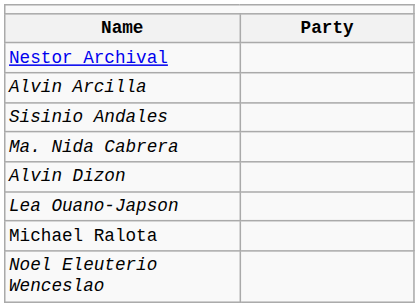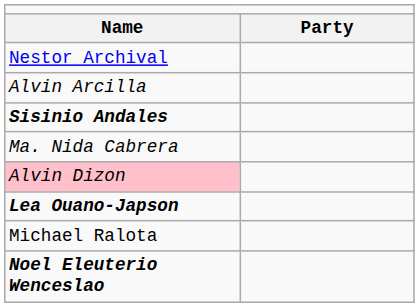(88, 117) normal -> (88, 117) bold
(67, 176) no background -> (67, 176) pink background
(94, 206) normal -> (94, 206) bold
(83, 276) normal -> (83, 276) bold
